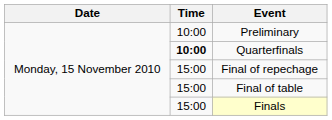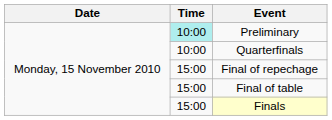(191, 32) no background -> (191, 32) paleturquoise background
(191, 50) bold -> (191, 50) normal
